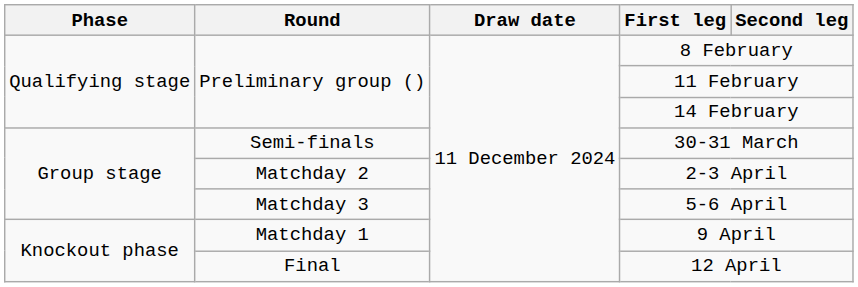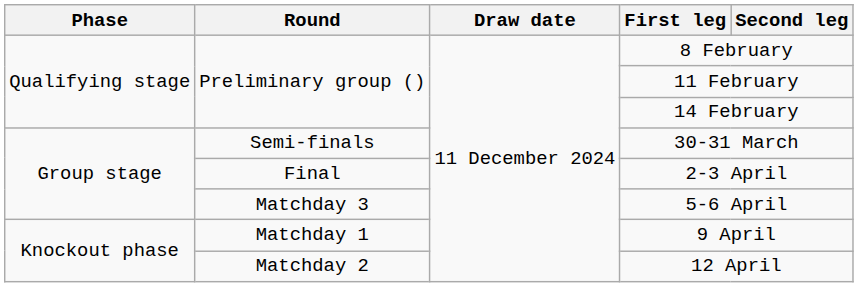(312, 174) Matchday 2 -> (312, 174) Final
(312, 266) Final -> (312, 266) Matchday 2
